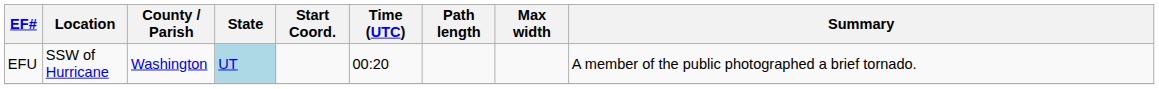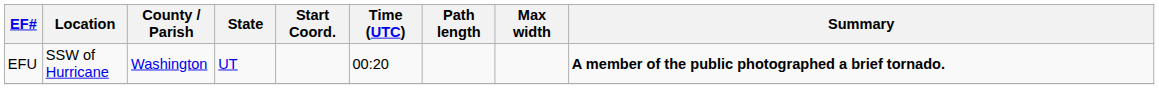(228, 63) lightblue background -> (228, 63) no background
(744, 63) normal -> (758, 63) bold
